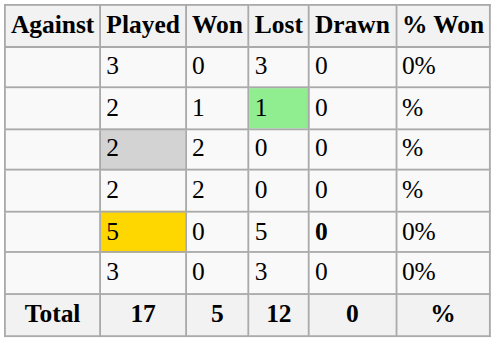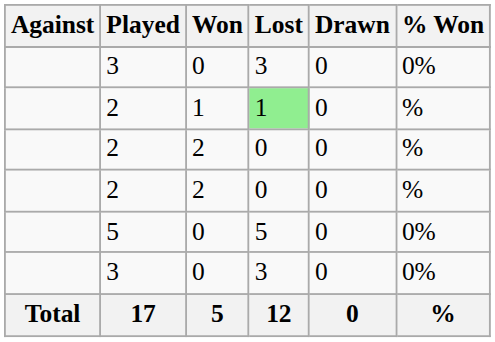(113, 148) lightgrey background -> (113, 148) no background
(113, 231) gold background -> (113, 231) no background
(321, 231) bold -> (321, 231) normal
